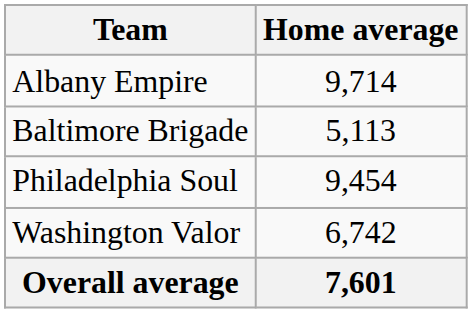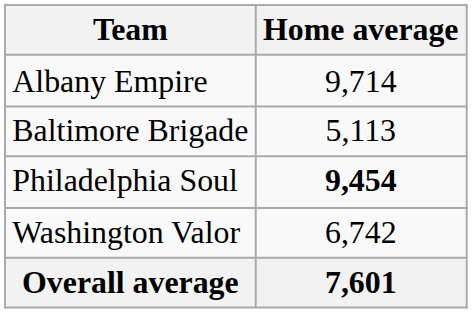(361, 181) normal -> (361, 181) bold
